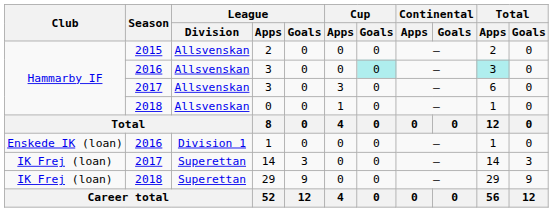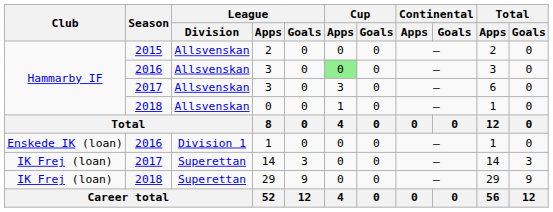(340, 69) no background -> (340, 69) lightgreen background
(377, 69) paleturquoise background -> (377, 69) no background
(493, 69) paleturquoise background -> (493, 69) no background
